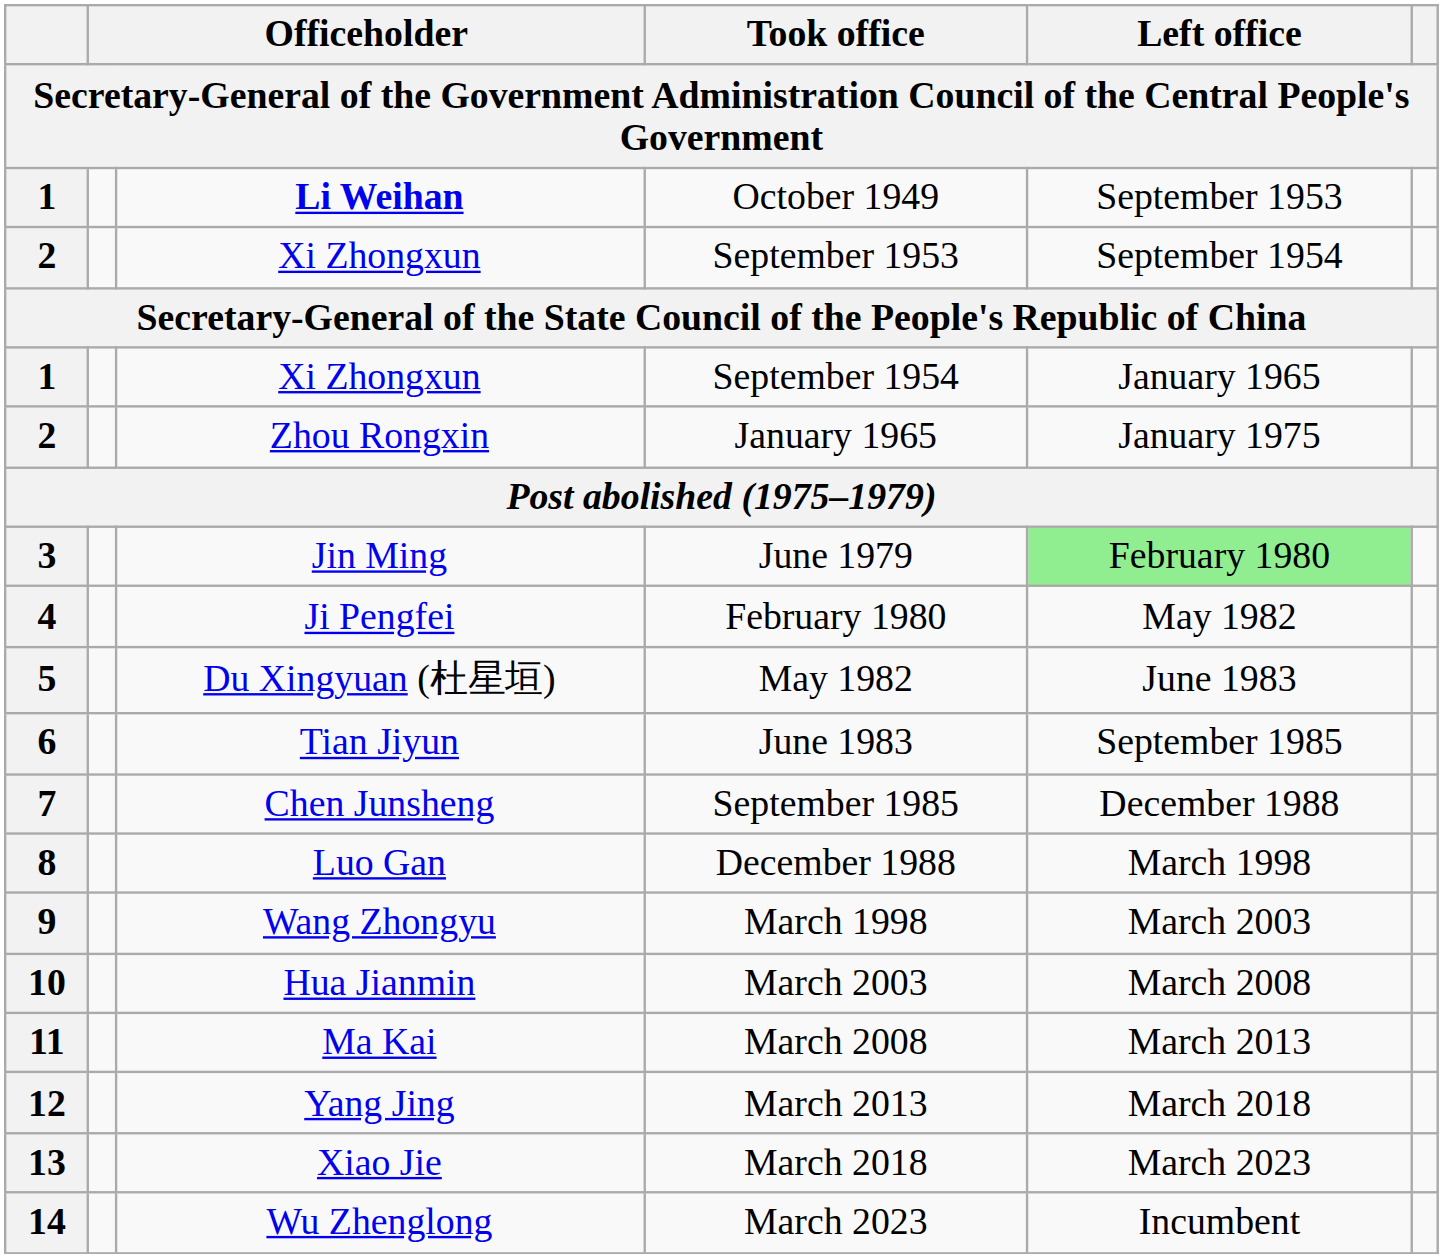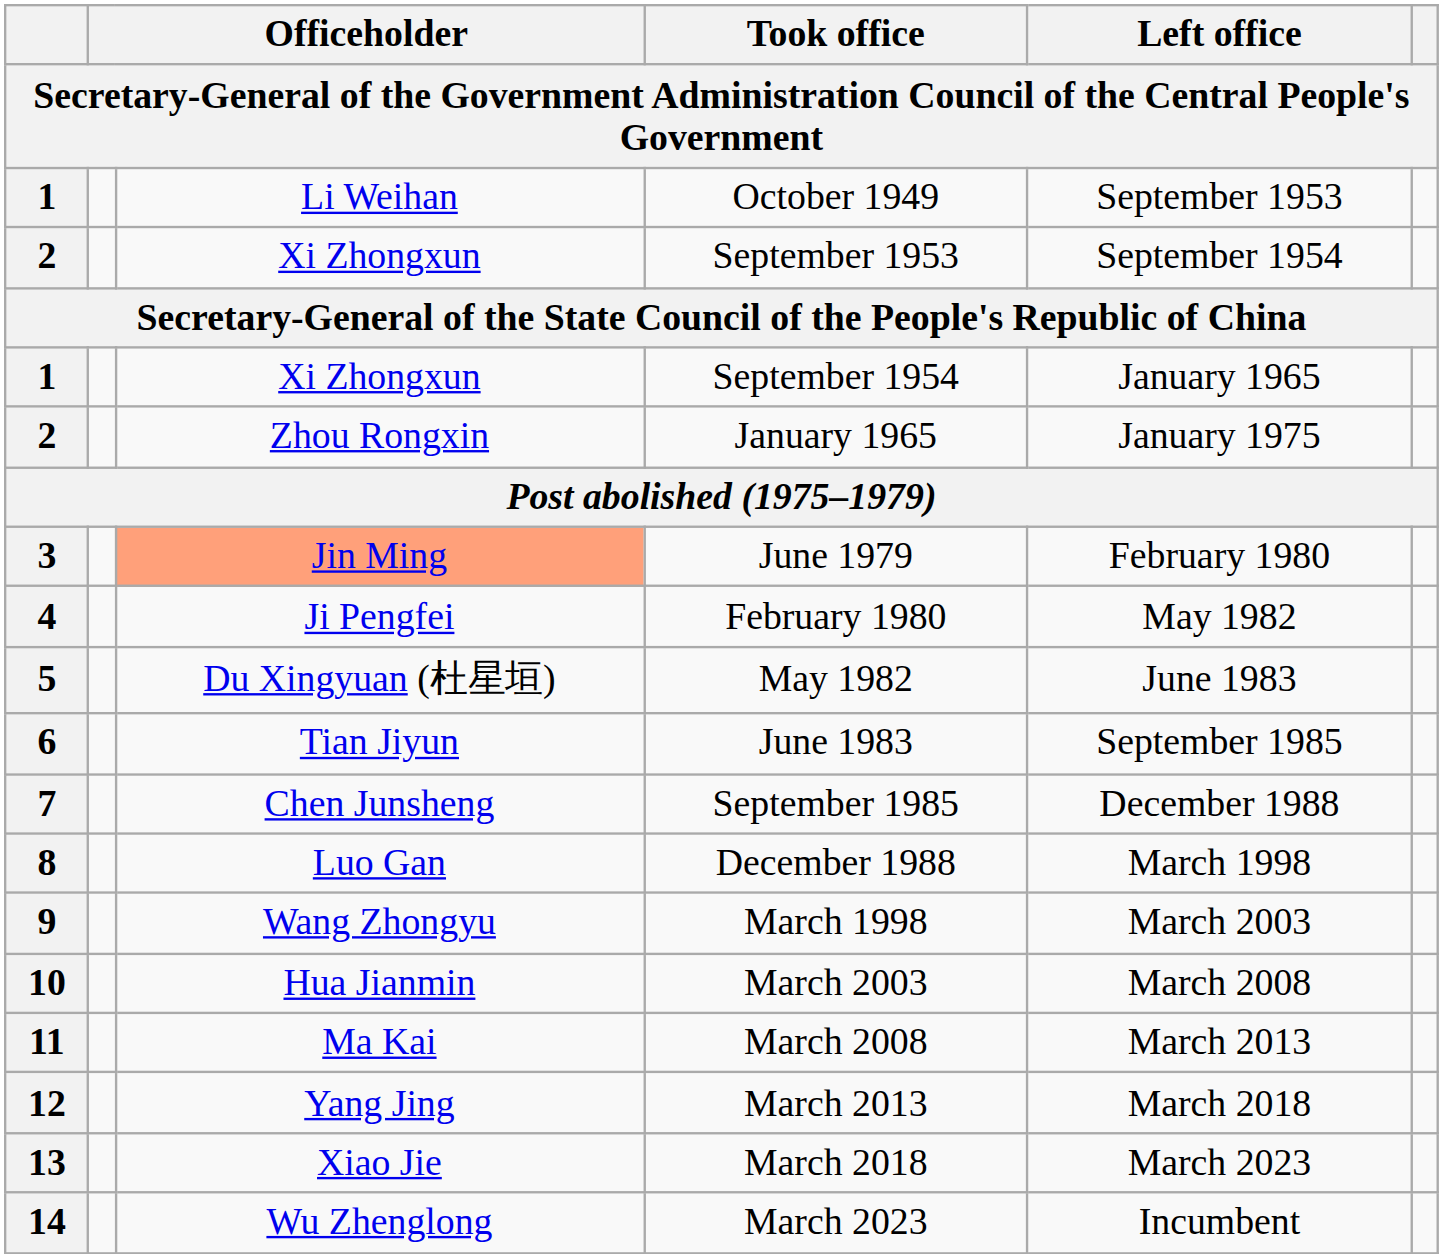(379, 196) bold -> (379, 196) normal
(379, 556) no background -> (379, 556) lightsalmon background
(1219, 556) lightgreen background -> (1219, 556) no background
